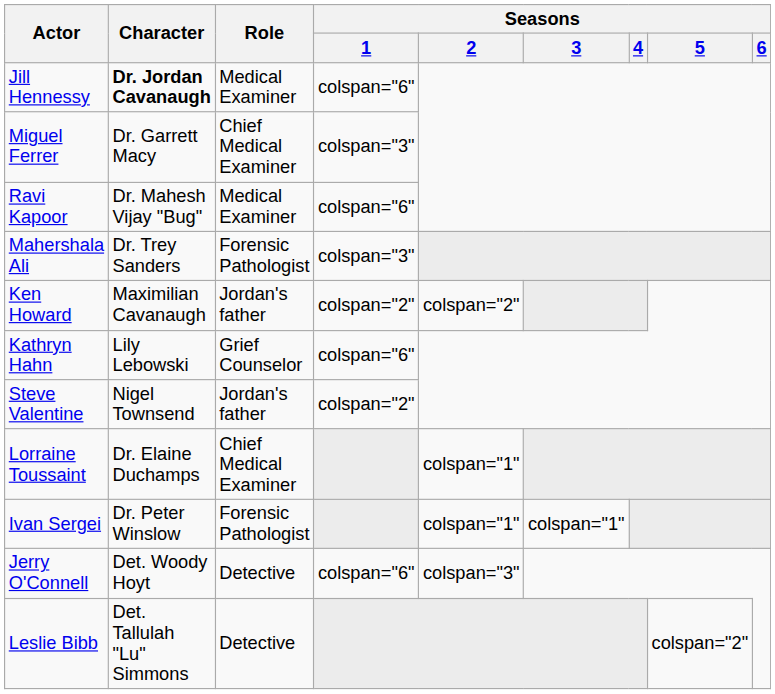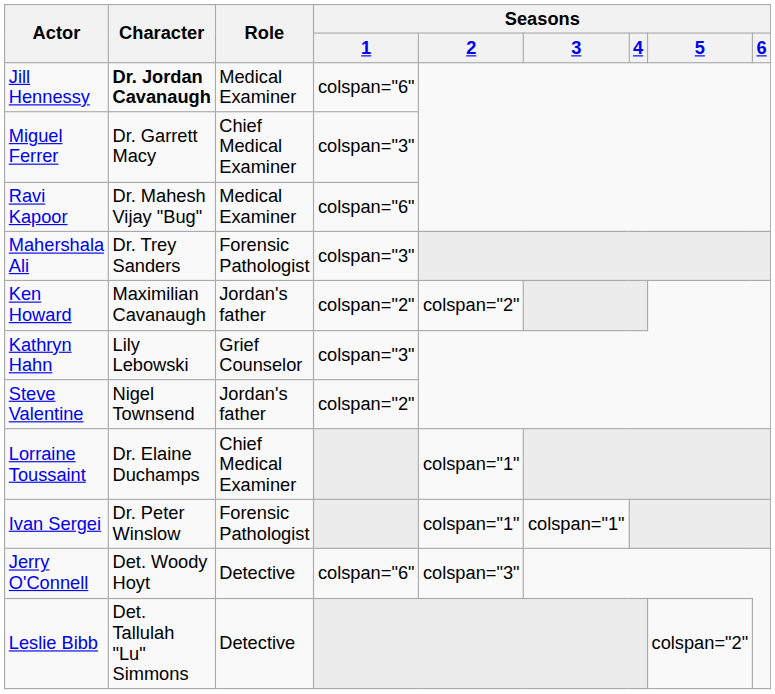(366, 354) colspan="6" -> (366, 354) colspan="3"
